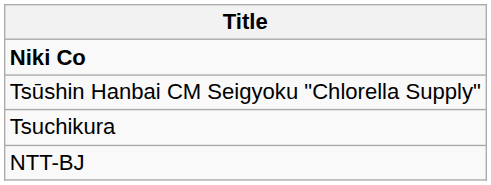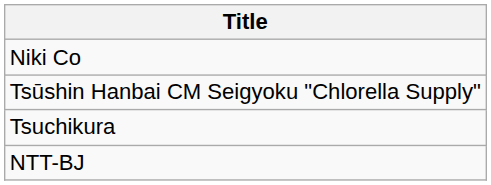(48, 57) bold -> (45, 57) normal
